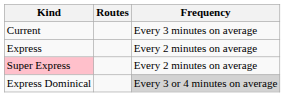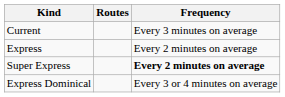(39, 65) pink background -> (39, 65) no background
(195, 65) normal -> (199, 65) bold
(206, 83) lightgrey background -> (206, 83) no background
